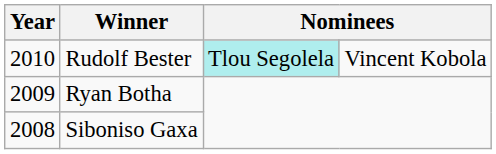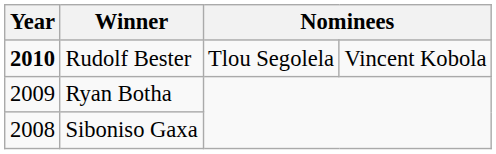(32, 58) normal -> (32, 58) bold
(271, 58) paleturquoise background -> (271, 58) no background
